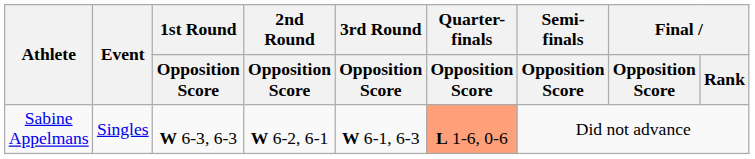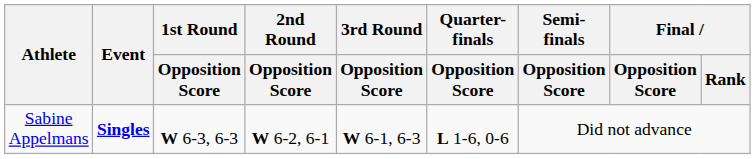(123, 129) normal -> (123, 129) bold
(472, 139) lightsalmon background -> (473, 139) no background
